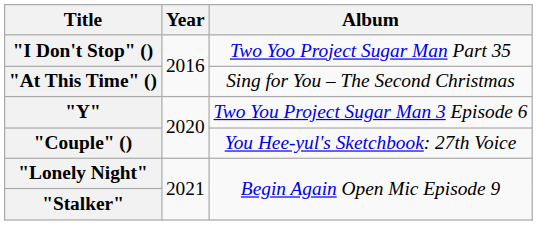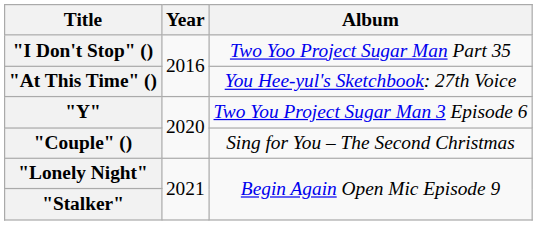(370, 81) Sing for You – The Second Christmas -> (370, 81) You Hee-yul's Sketchbook: 27th Voice
(370, 142) You Hee-yul's Sketchbook: 27th Voice -> (370, 142) Sing for You – The Second Christmas
